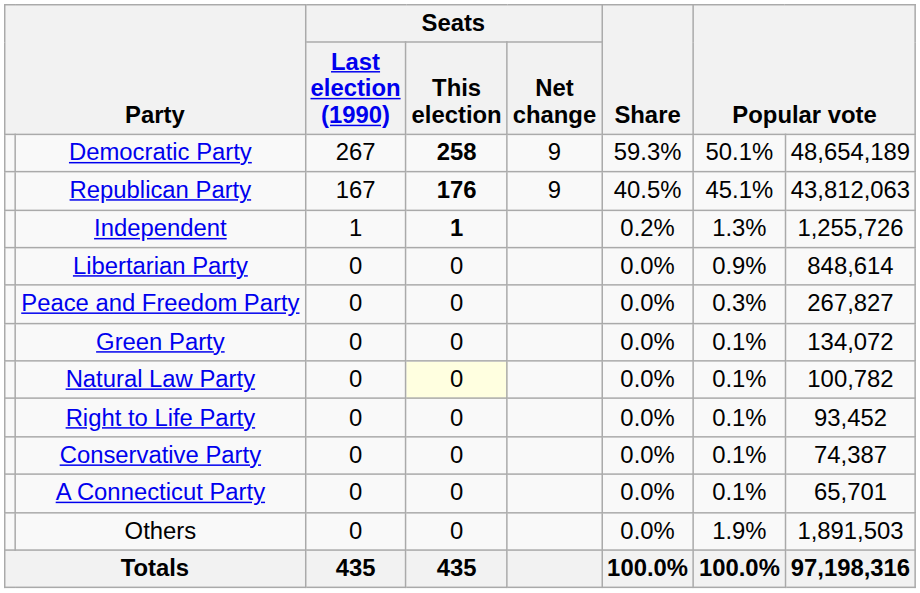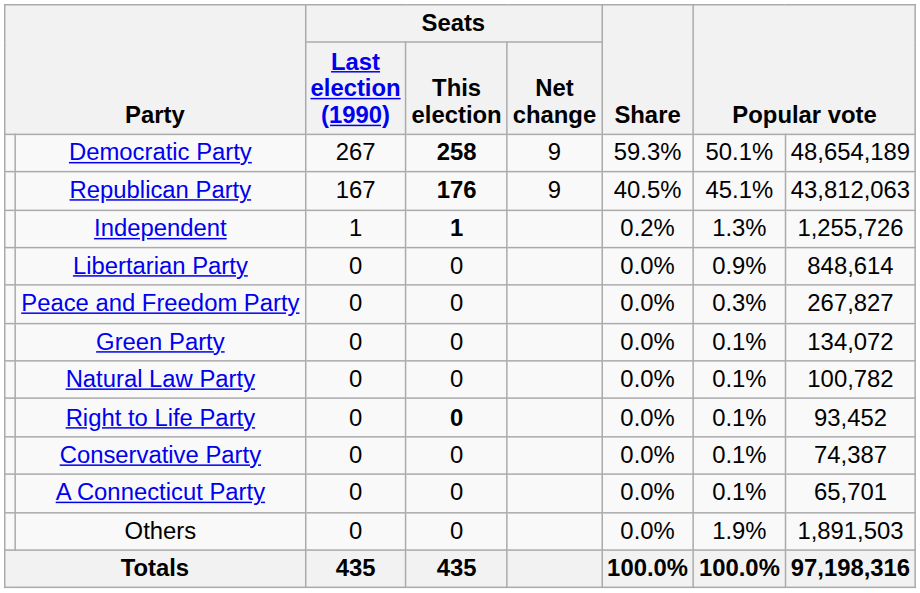(457, 379) lightyellow background -> (457, 379) no background
(457, 417) normal -> (457, 417) bold
